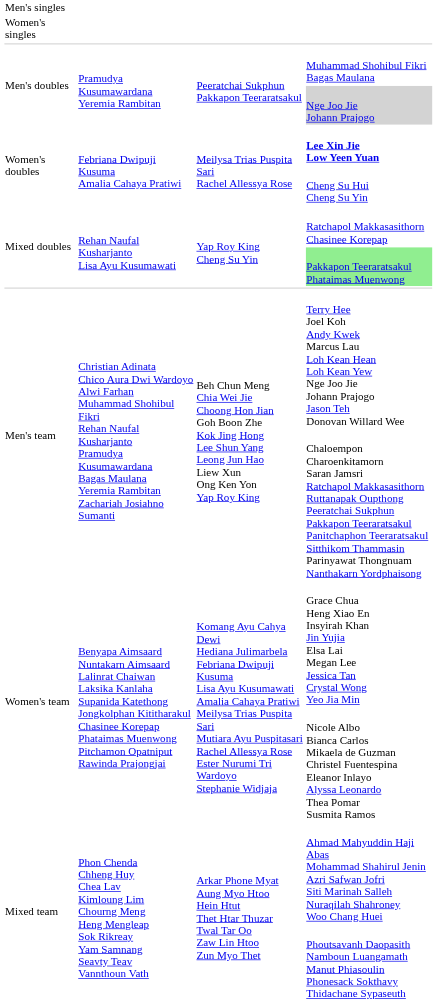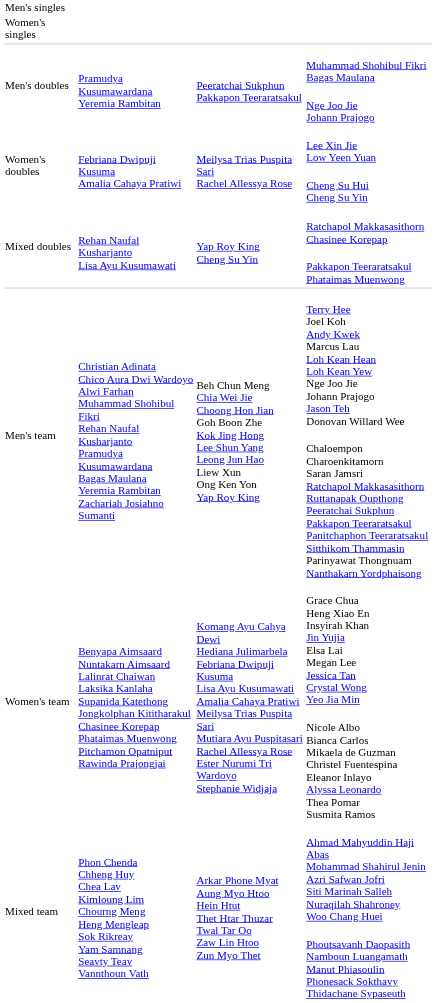(340, 111) lightgrey background -> (340, 111) no background
(343, 151) bold -> (341, 151) normal
(359, 273) lightgreen background -> (359, 273) no background
